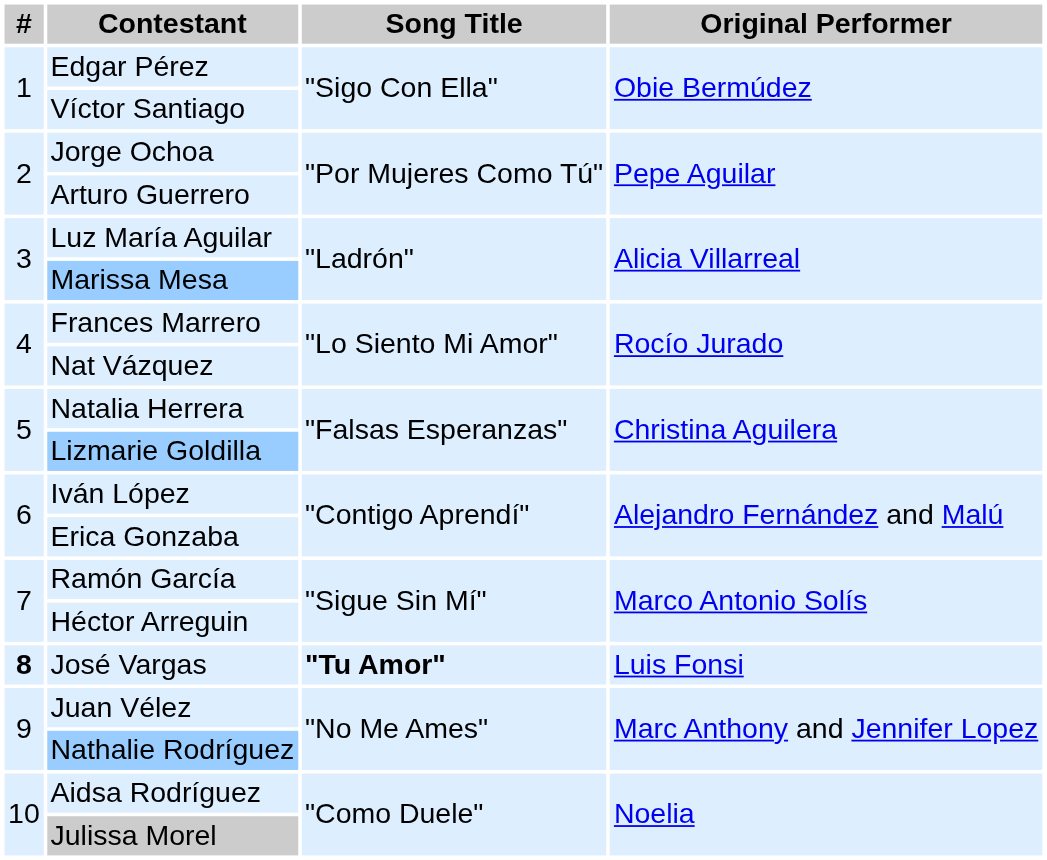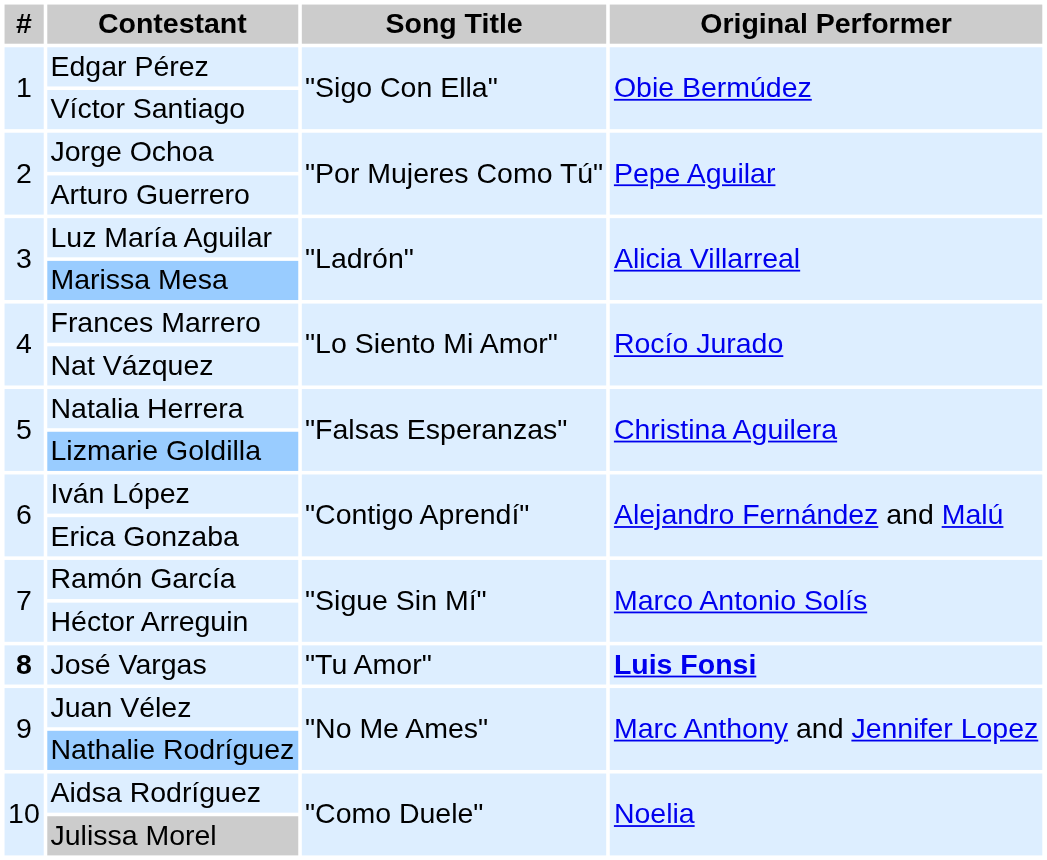(375, 664) bold -> (368, 664) normal
(679, 664) normal -> (685, 664) bold
